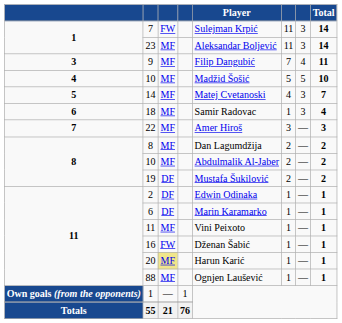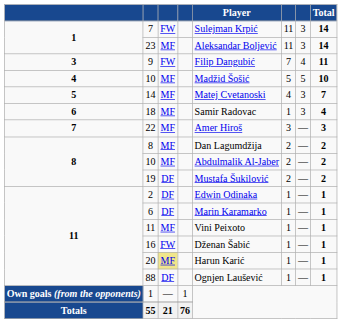(168, 62) MF -> (168, 62) FW
(168, 277) MF -> (168, 277) DF
